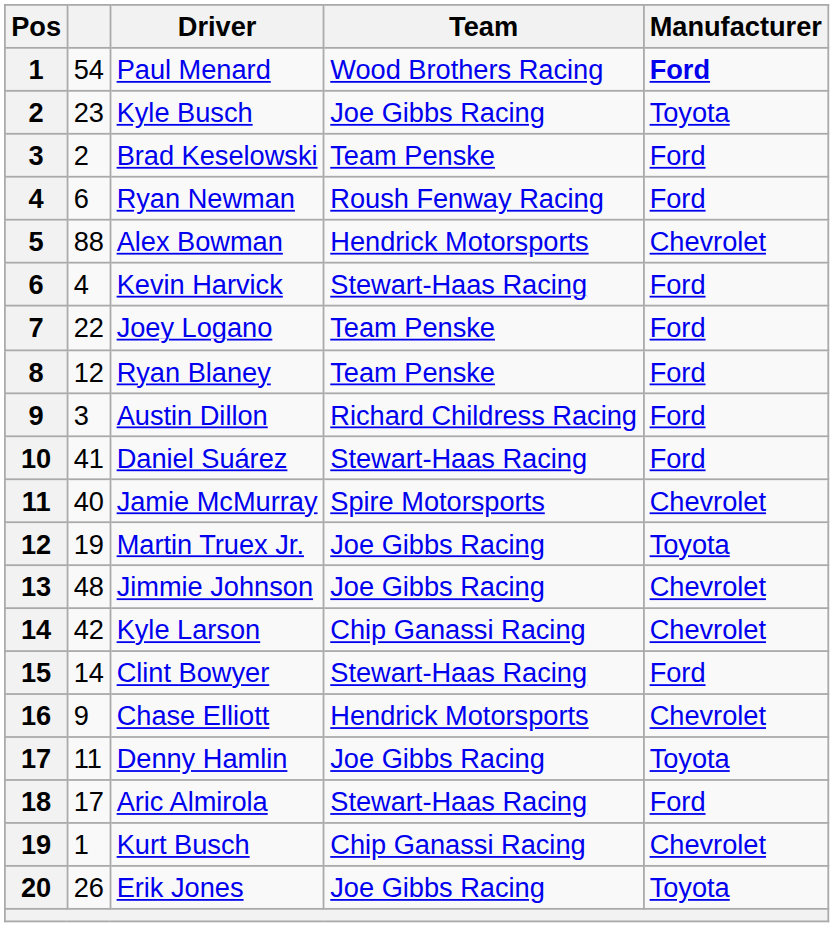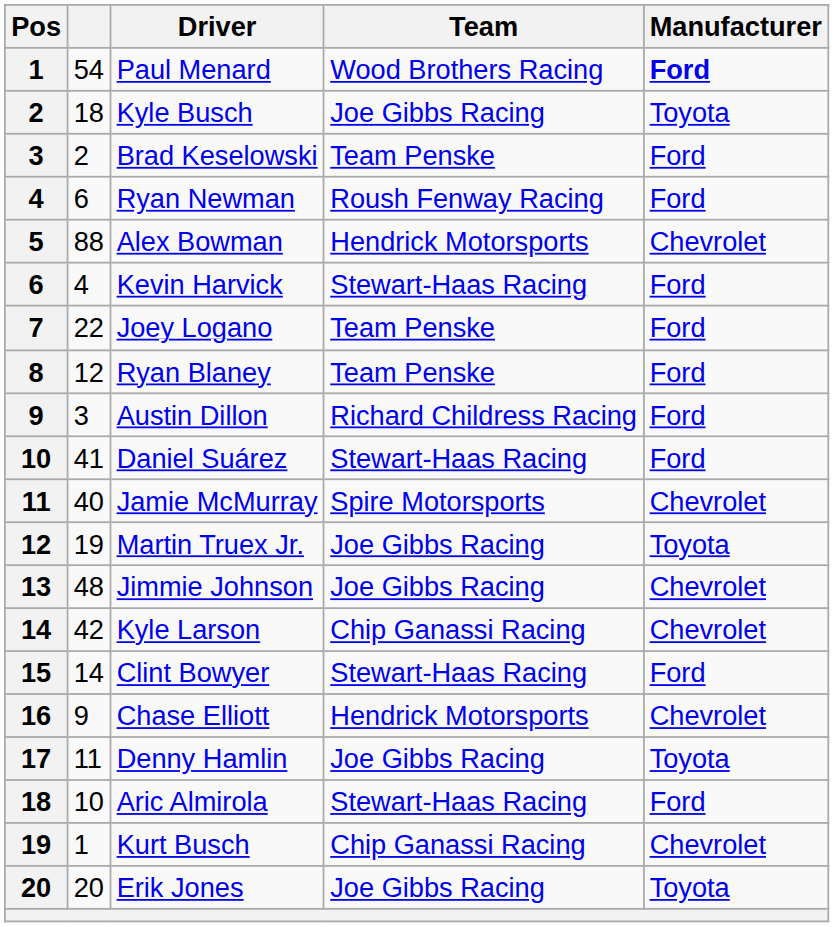(89, 113) 23 -> (89, 113) 18
(89, 802) 17 -> (89, 802) 10
(89, 888) 26 -> (89, 888) 20
